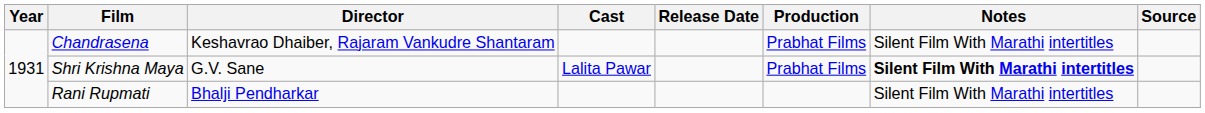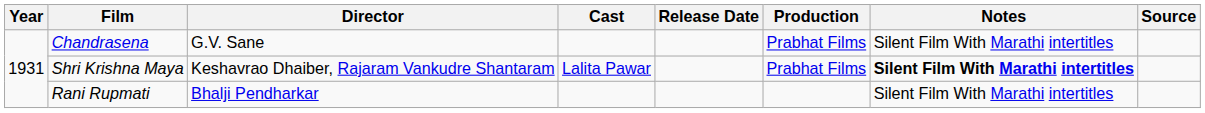(373, 42) Keshavrao Dhaiber, Rajaram Vankudre Shantaram -> (228, 42) G.V. Sane
(228, 68) G.V. Sane -> (373, 68) Keshavrao Dhaiber, Rajaram Vankudre Shantaram
